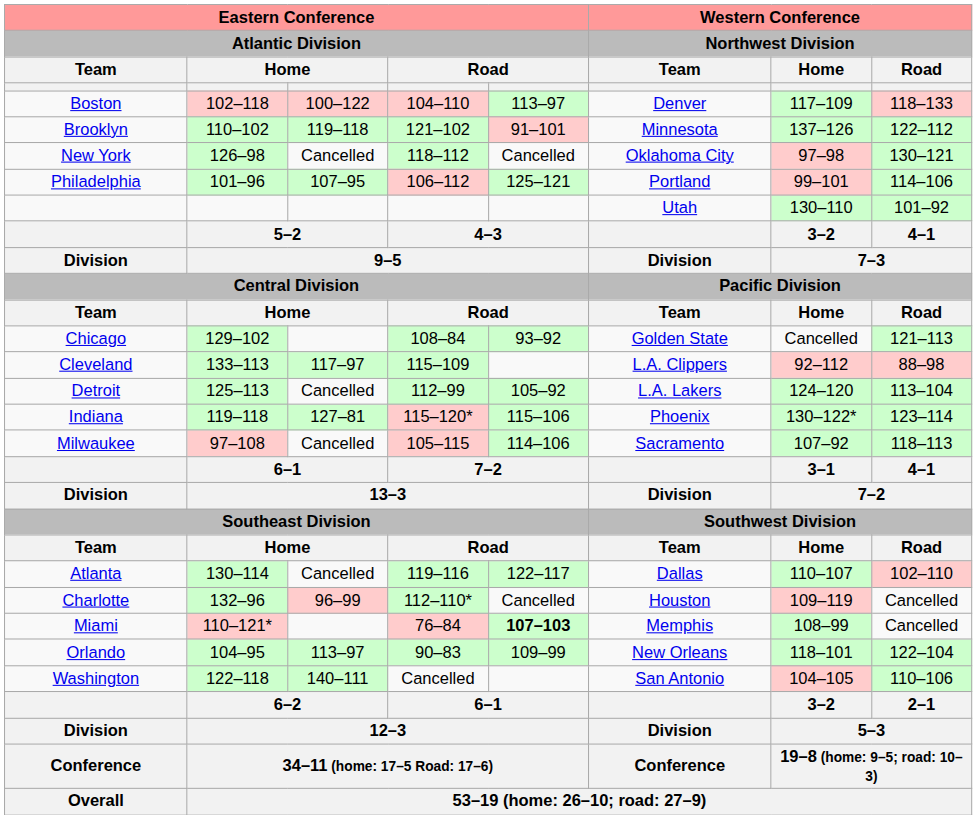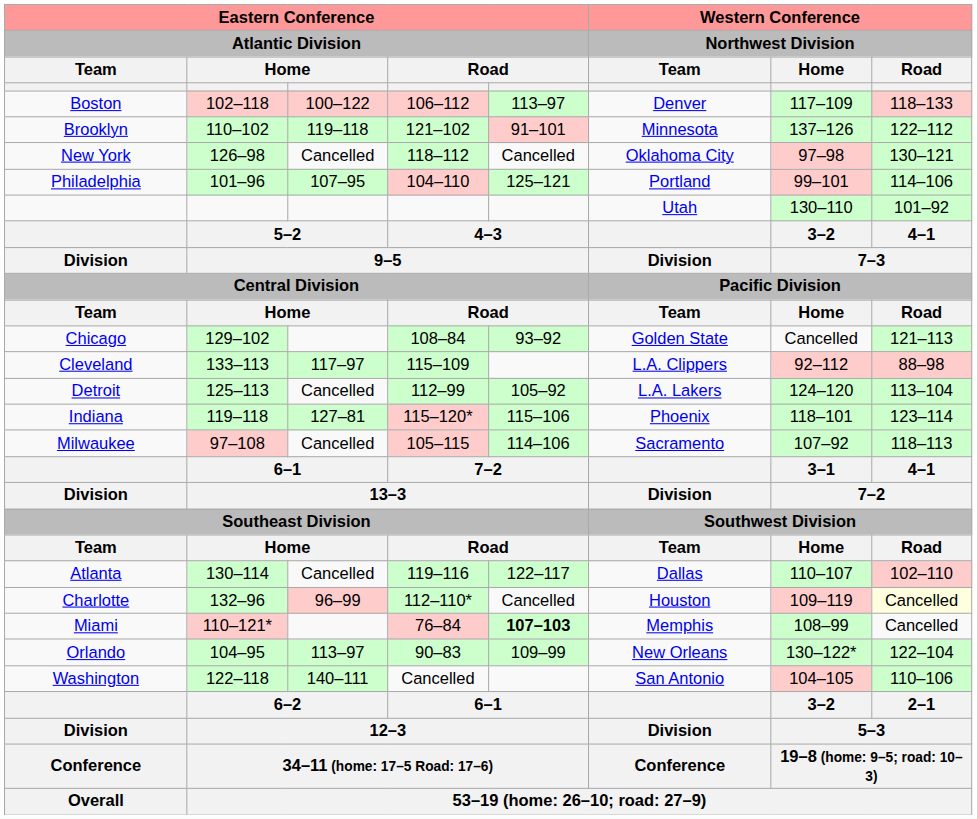(438, 103) 104–110 -> (438, 103) 106–112
(438, 181) 106–112 -> (438, 181) 104–110
(821, 417) 130–122* -> (821, 417) 118–101
(922, 600) no background -> (922, 600) lightyellow background
(821, 652) 118–101 -> (821, 652) 130–122*
